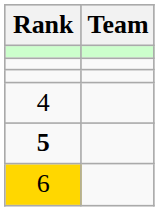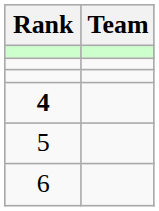(43, 102) normal -> (43, 102) bold
(43, 143) bold -> (43, 143) normal
(43, 184) gold background -> (43, 184) no background
